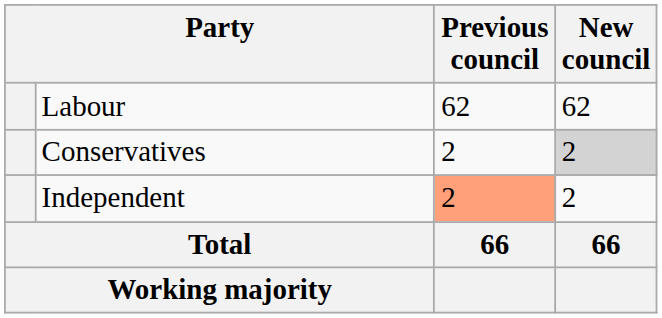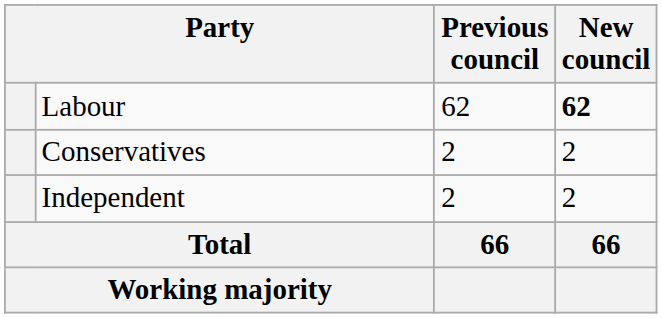(576, 105) normal -> (576, 105) bold
(569, 151) lightgrey background -> (569, 151) no background
(448, 197) lightsalmon background -> (448, 197) no background
